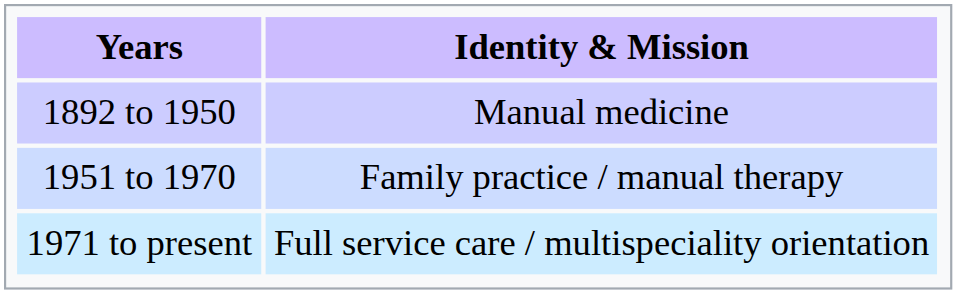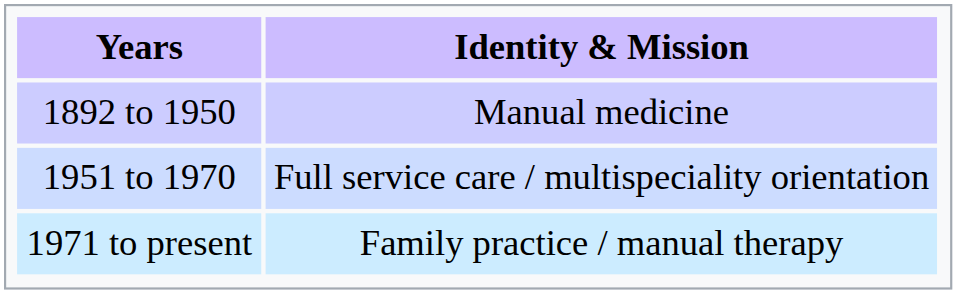(602, 178) Family practice / manual therapy -> (602, 178) Full service care / multispeciality orientation
(602, 243) Full service care / multispeciality orientation -> (602, 243) Family practice / manual therapy
